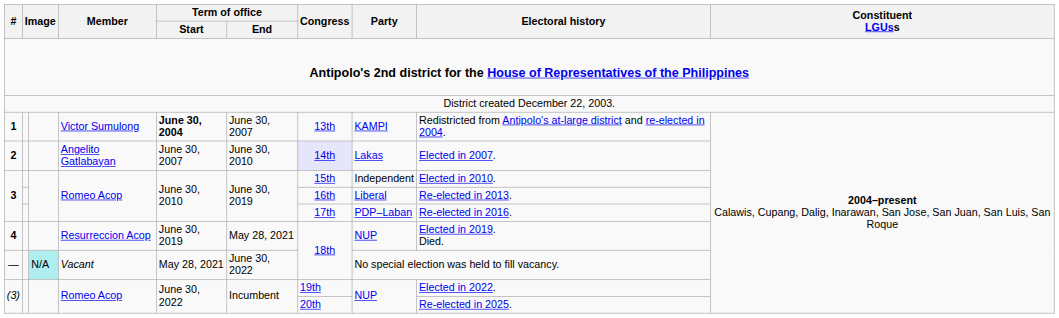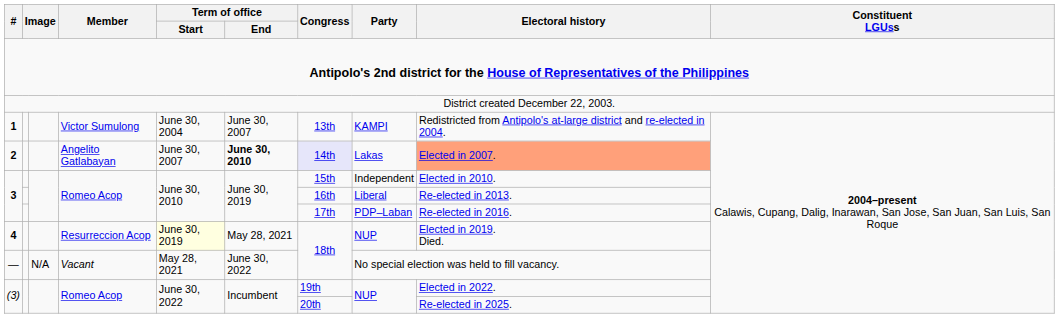(180, 126) bold -> (179, 126) normal
(250, 155) normal -> (249, 155) bold
(457, 155) no background -> (457, 155) lightsalmon background
(179, 235) no background -> (179, 235) lightyellow background
(40, 265) paleturquoise background -> (40, 265) no background
